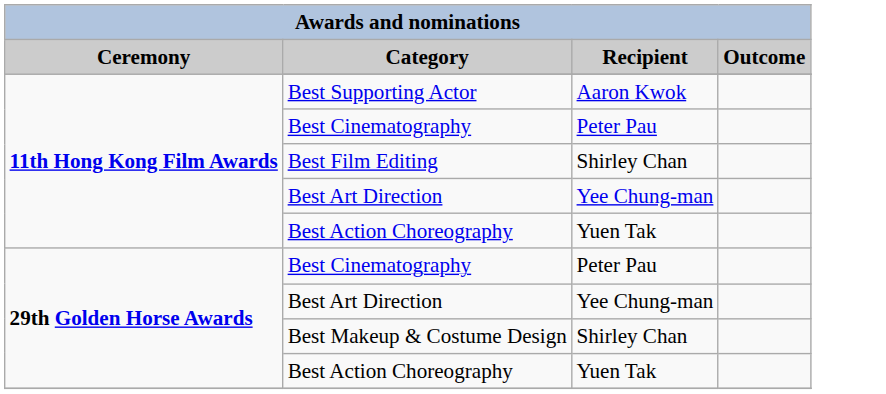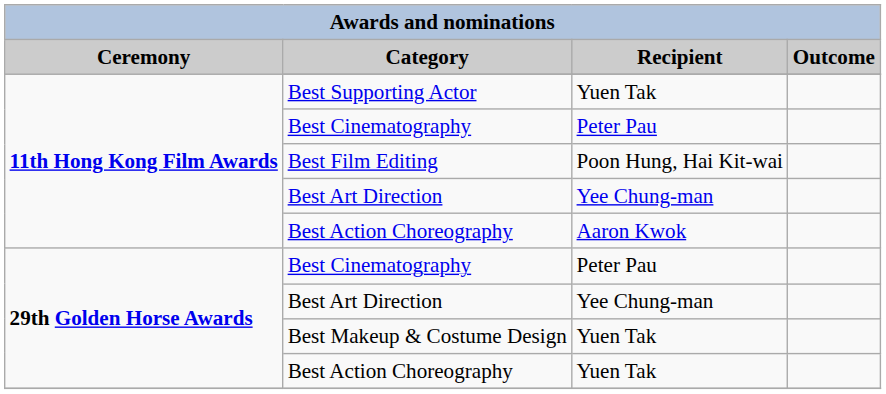(631, 91) Aaron Kwok -> (616, 91) Yuen Tak
(632, 161) Shirley Chan -> (680, 161) Poon Hung, Hai Kit-wai
(616, 231) Yuen Tak -> (631, 231) Aaron Kwok
(632, 335) Shirley Chan -> (616, 335) Yuen Tak
